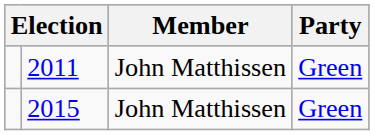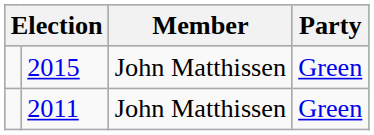rows swapped: (53, 66) <-> (53, 108)
